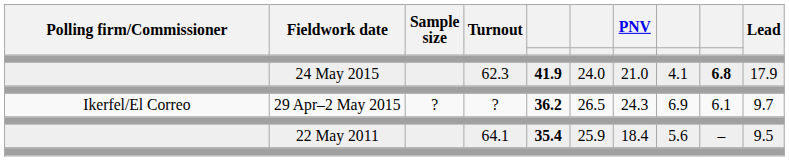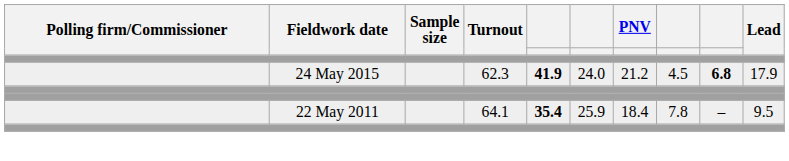(635, 74) 21.0 -> (635, 74) 21.2
(678, 74) 4.1 -> (678, 74) 4.5
- row: (337, 105)
(678, 136) 5.6 -> (678, 112) 7.8
